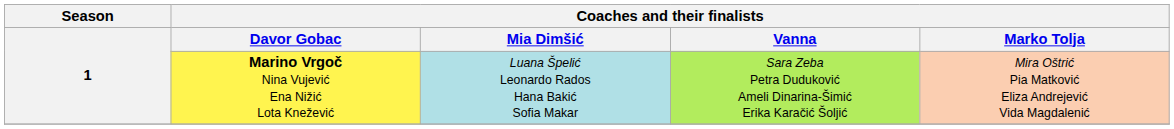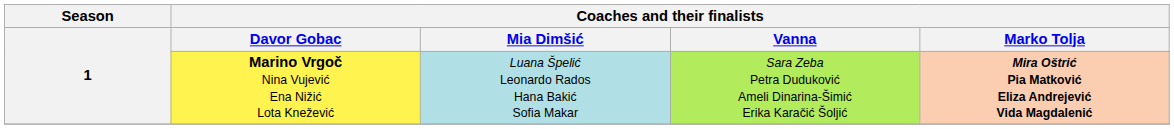(1045, 88) normal -> (1045, 87) bold
